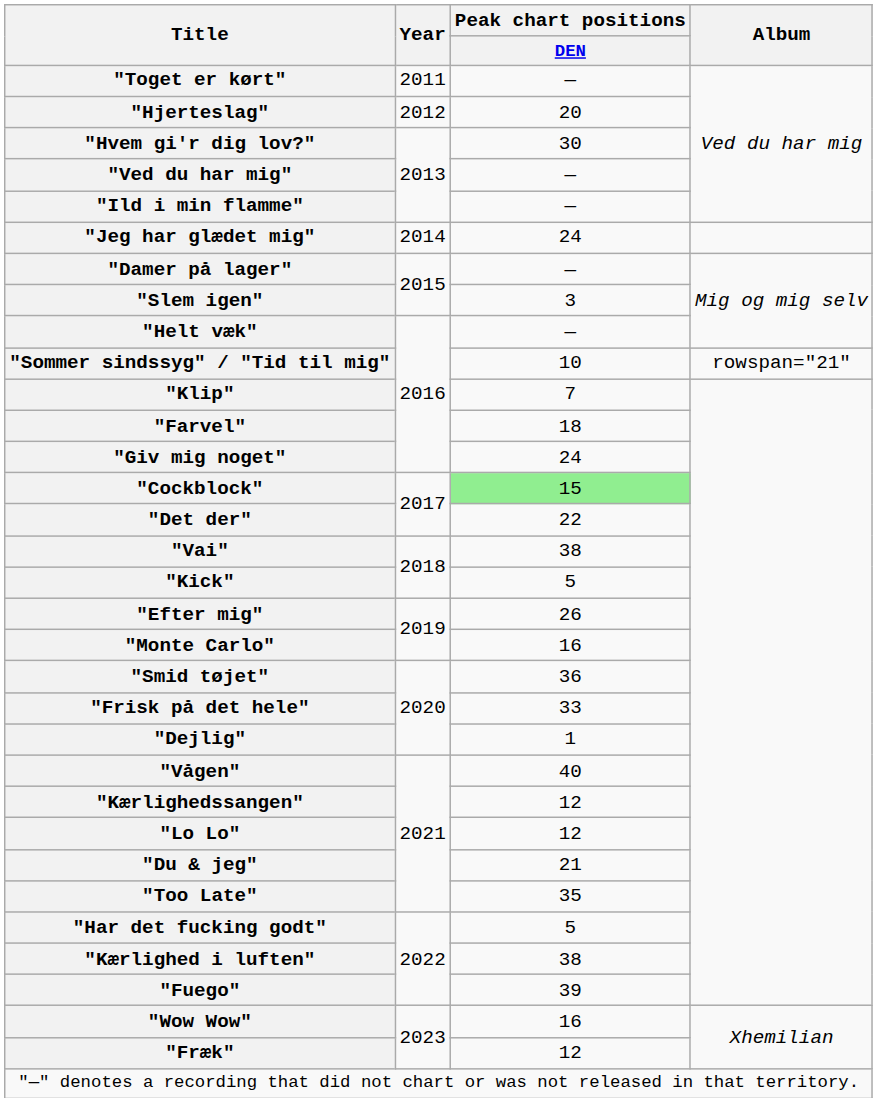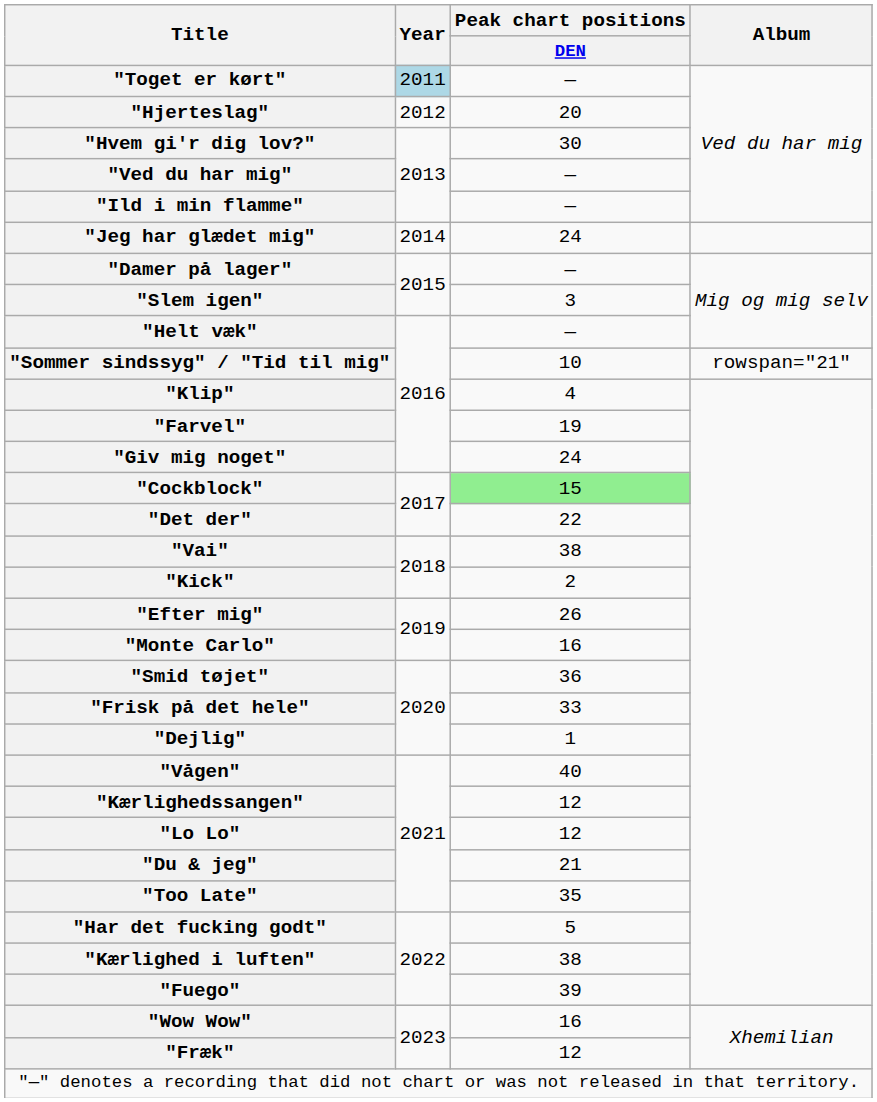(423, 81) no background -> (423, 81) lightblue background
(570, 394) 7 -> (570, 394) 4
(570, 426) 18 -> (570, 426) 19
(570, 583) 5 -> (570, 583) 2
